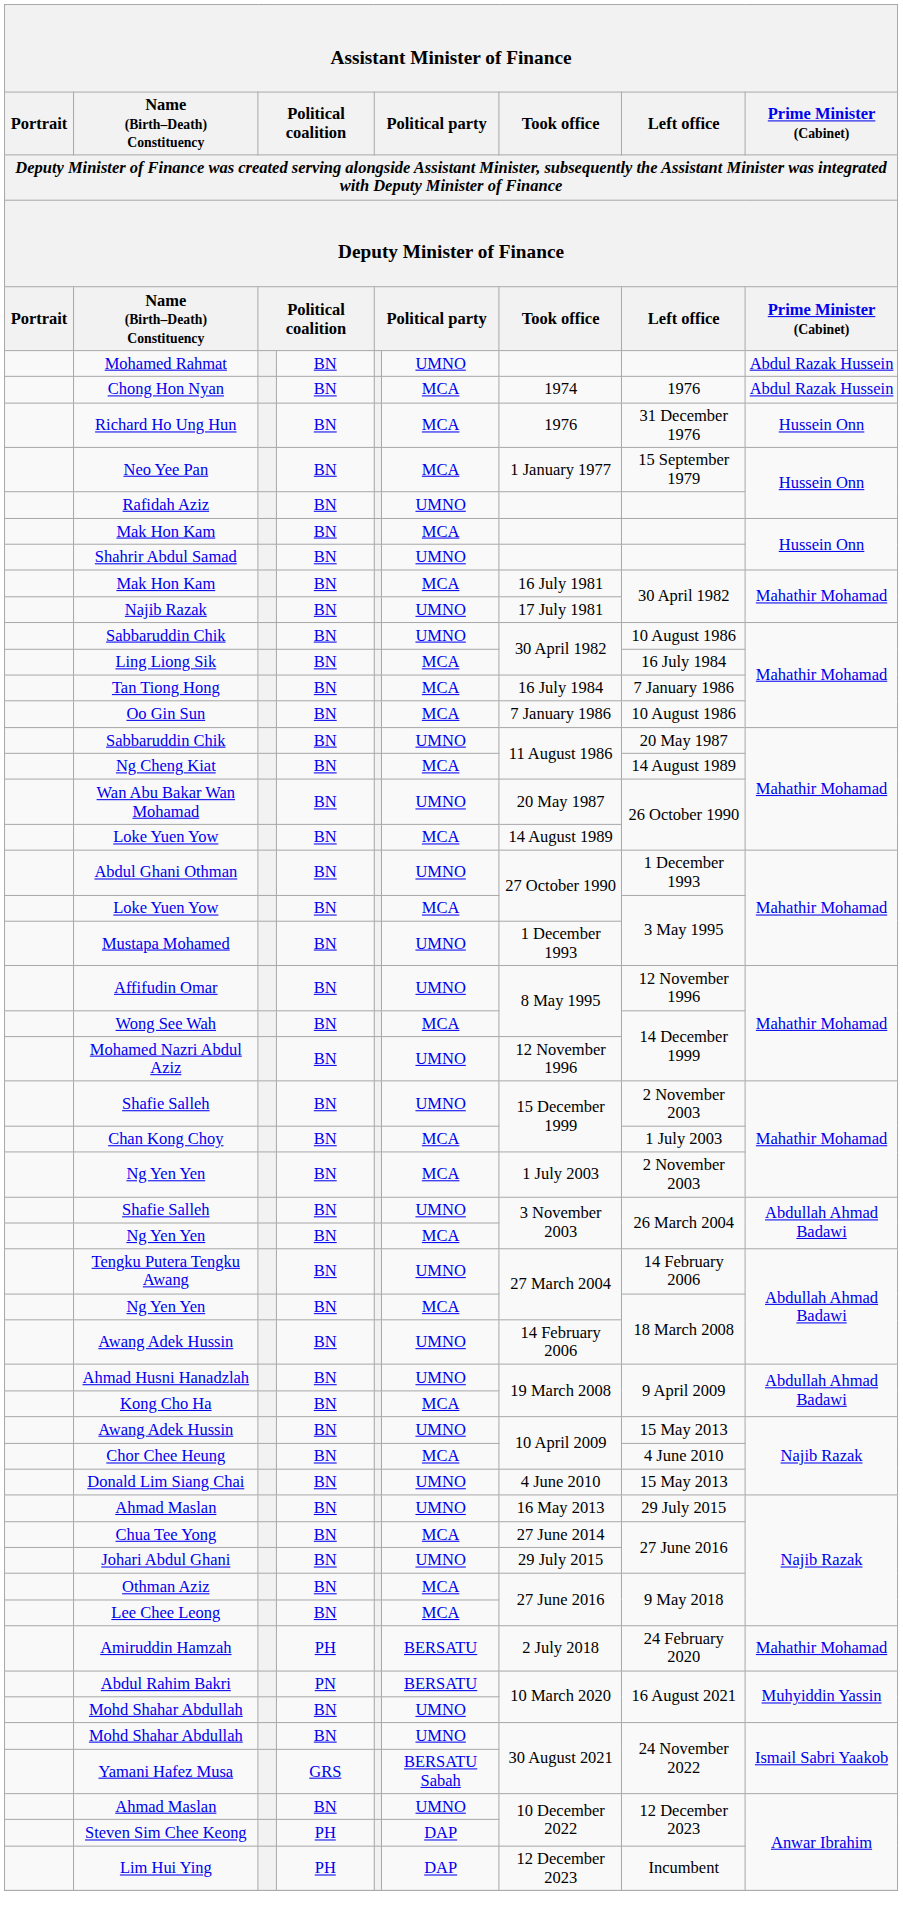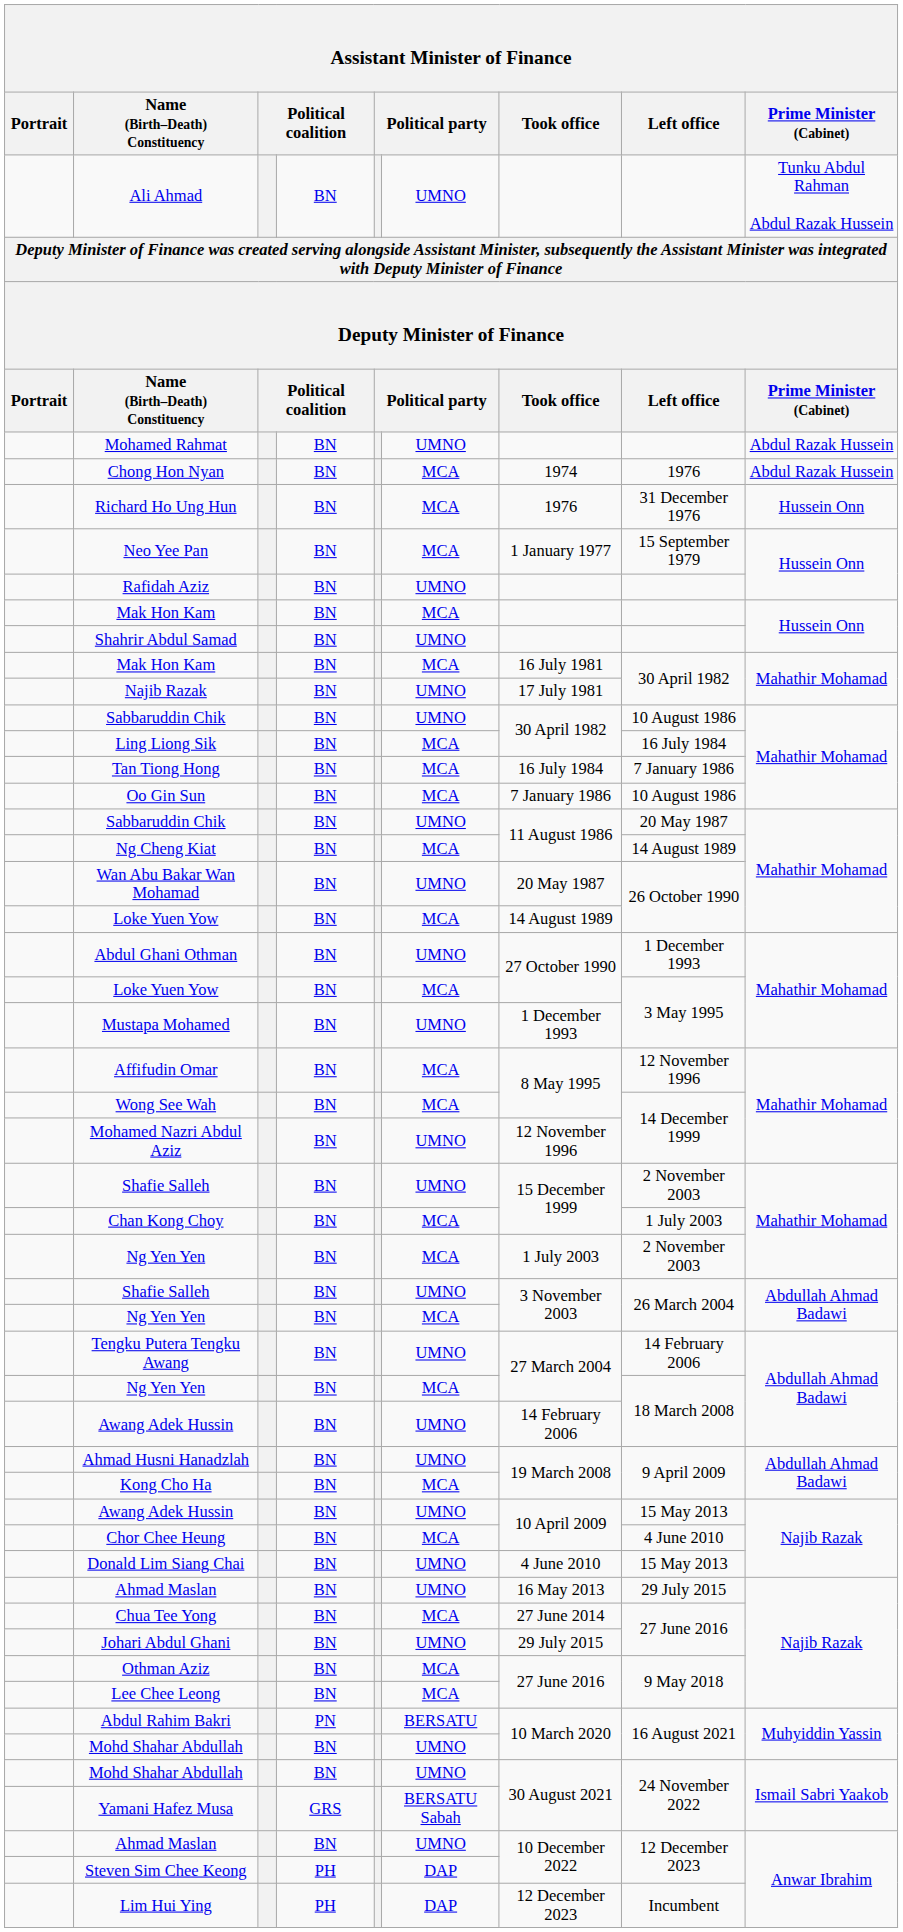+ row: (166, 195)
(441, 988) UMNO -> (441, 1069) MCA
- row: (166, 1648)
